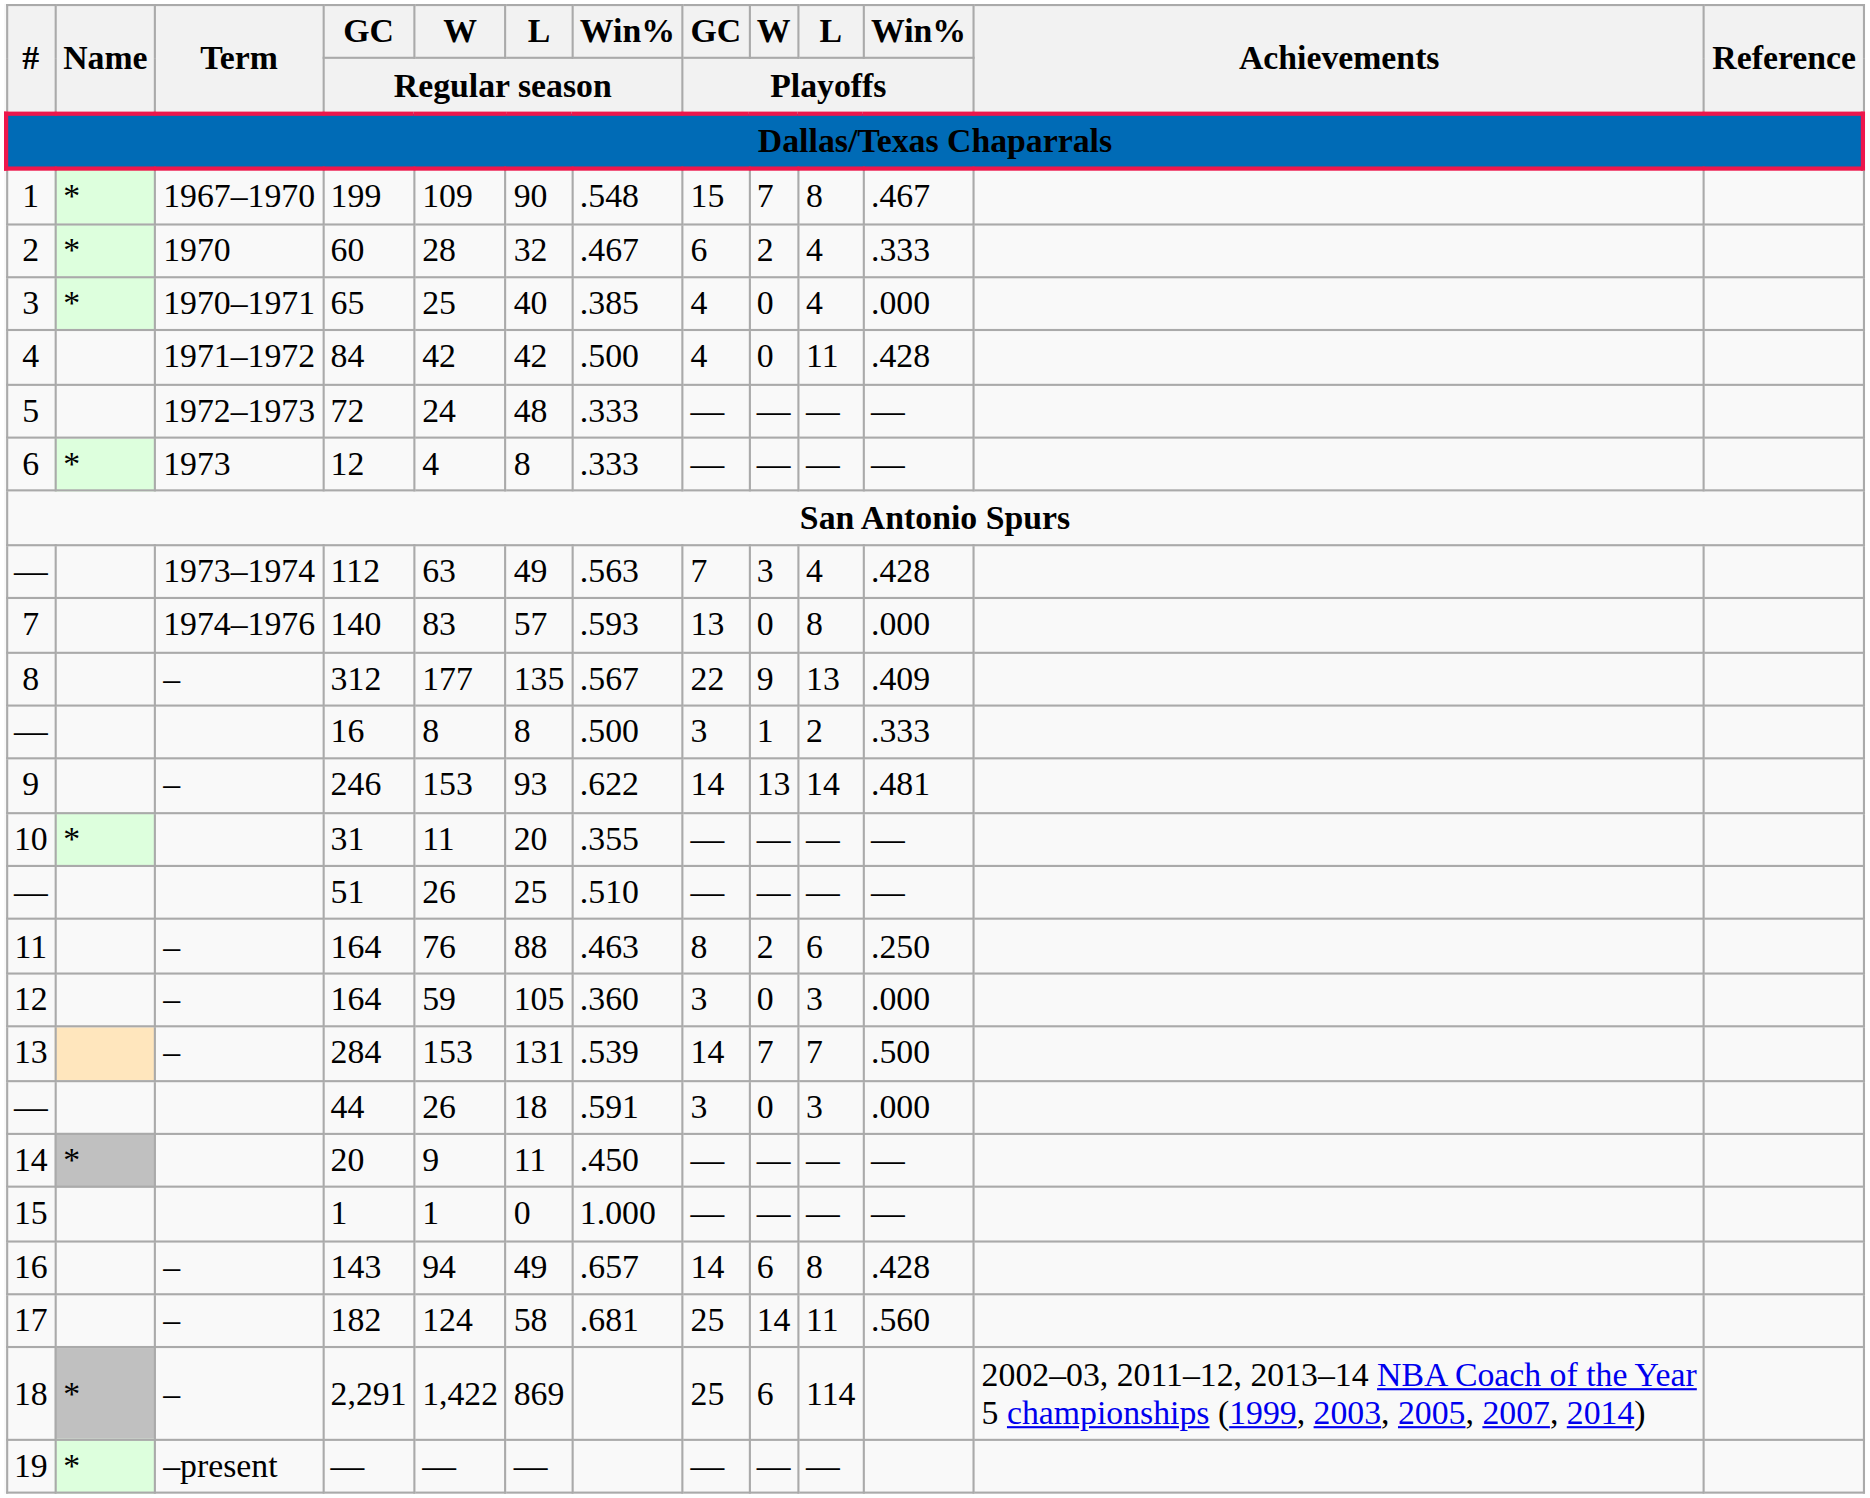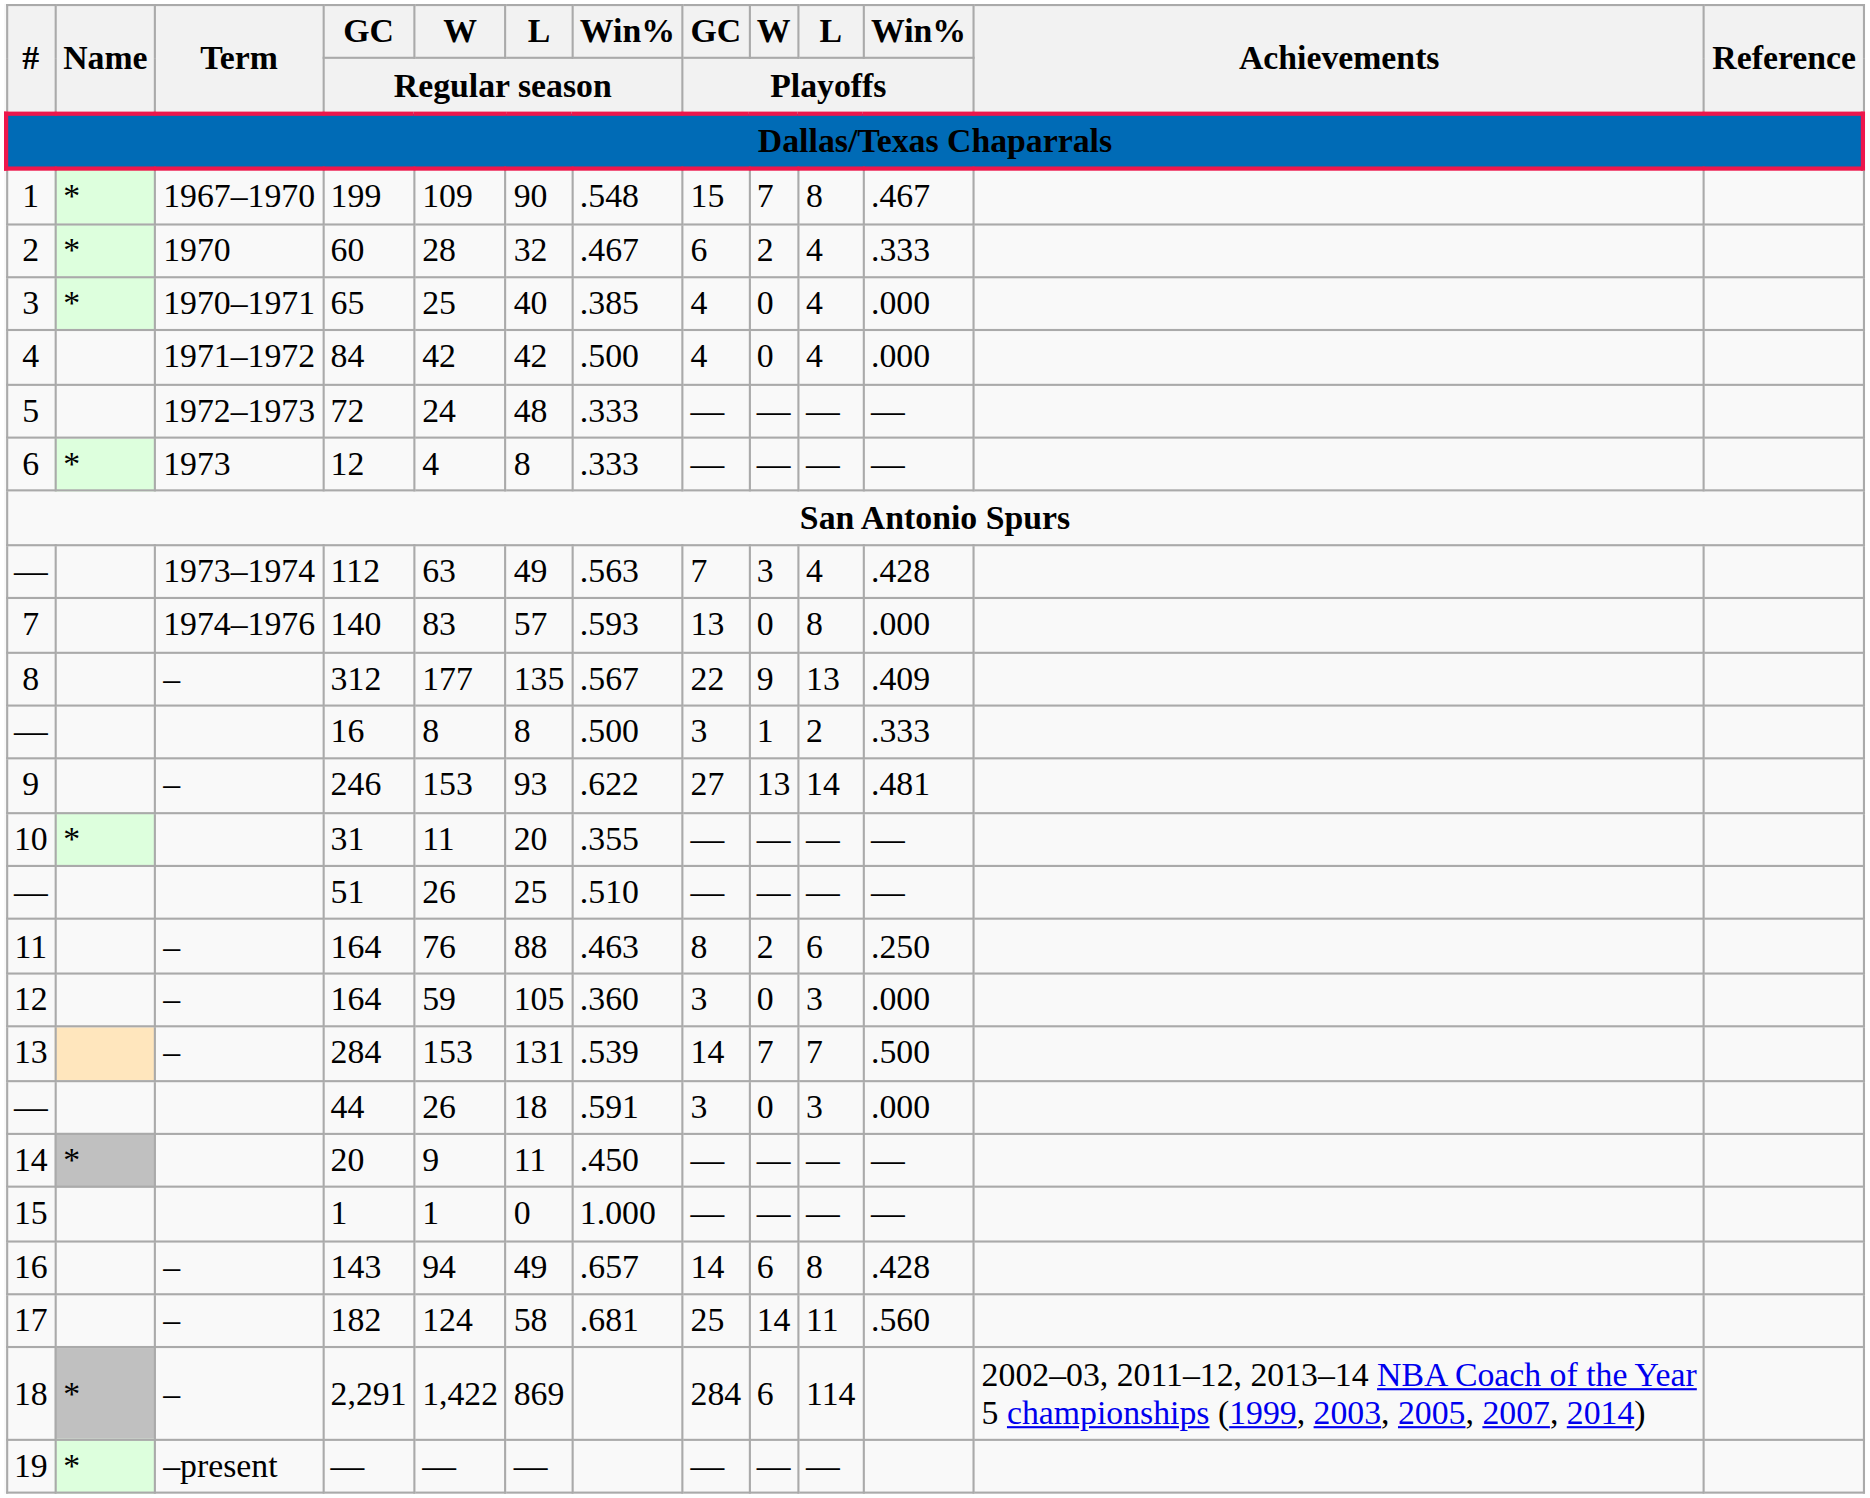(822, 356) 11 -> (814, 356) 4
(901, 356) .428 -> (901, 356) .000
(707, 785) 14 -> (707, 785) 27
(707, 1393) 25 -> (716, 1393) 284
